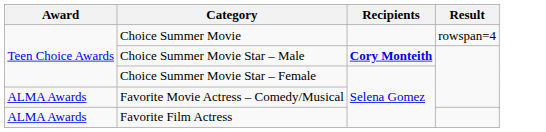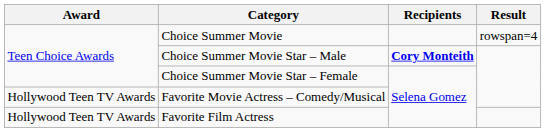(47, 96) ALMA Awards -> (81, 96) Hollywood Teen TV Awards
(47, 117) ALMA Awards -> (81, 117) Hollywood Teen TV Awards
